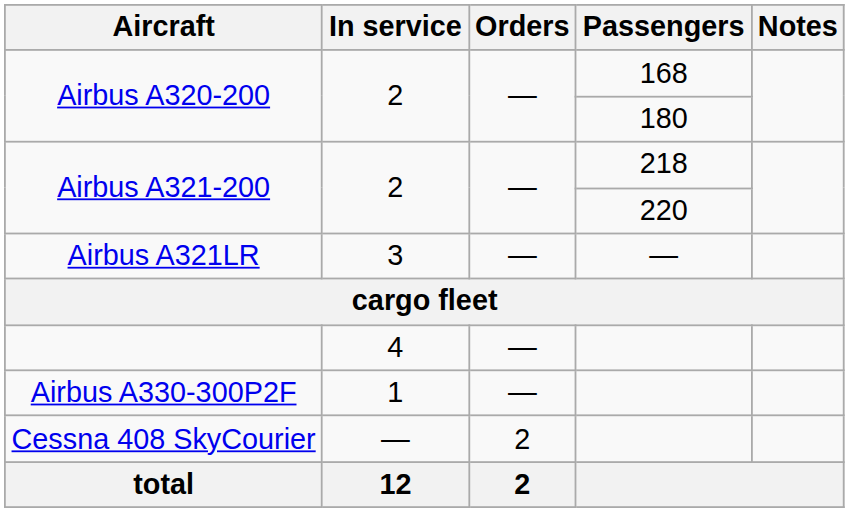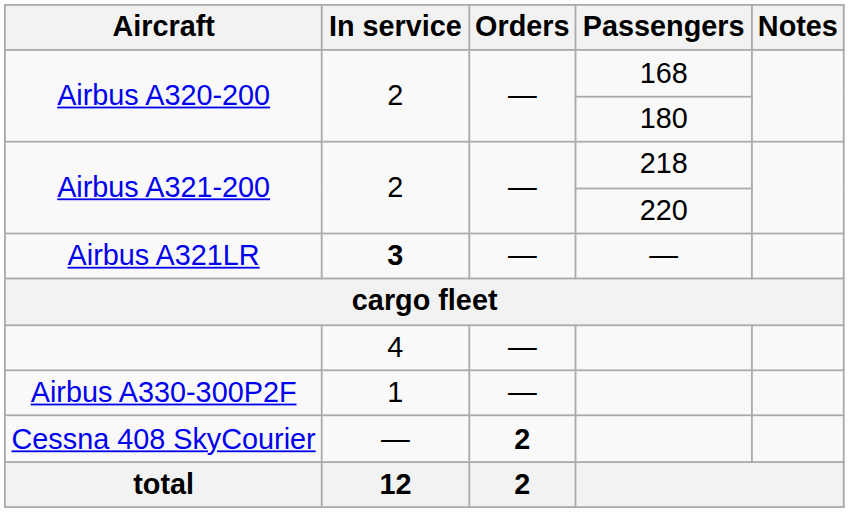(395, 255) normal -> (395, 255) bold
(522, 438) normal -> (522, 438) bold
